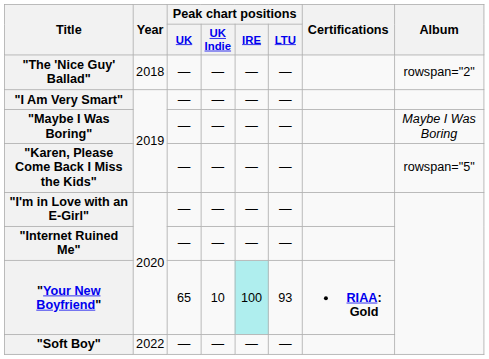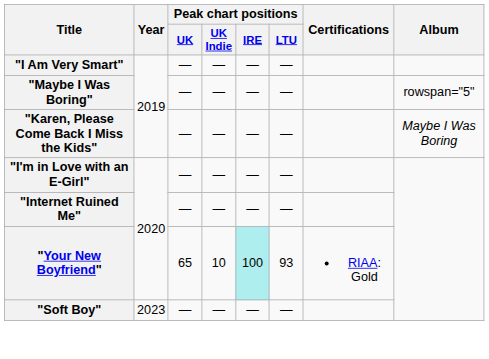- row: (69, 72)
(439, 126) Maybe I Was Boring -> (439, 92) rowspan="5"
(439, 167) rowspan="5" -> (439, 133) Maybe I Was Boring
(348, 305) bold -> (349, 270) normal
(150, 344) 2022 -> (151, 310) 2023
